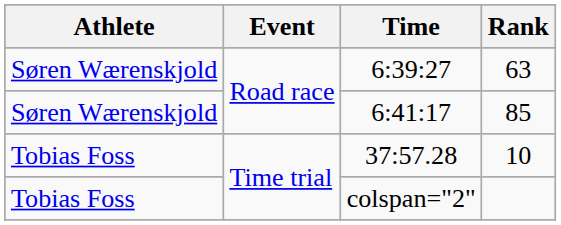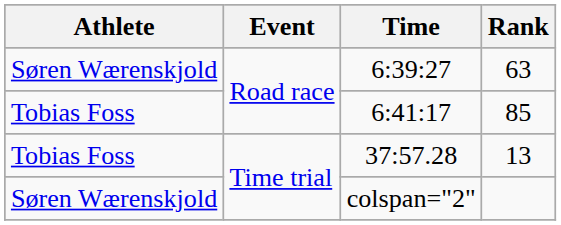(114, 112) Søren Wærenskjold -> (73, 112) Tobias Foss
(518, 155) 10 -> (518, 155) 13
(73, 198) Tobias Foss -> (114, 198) Søren Wærenskjold
